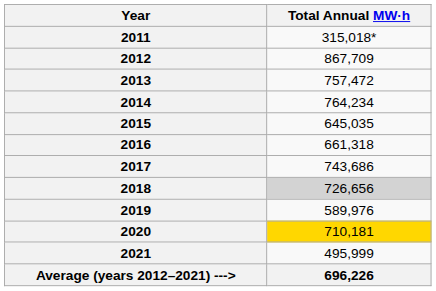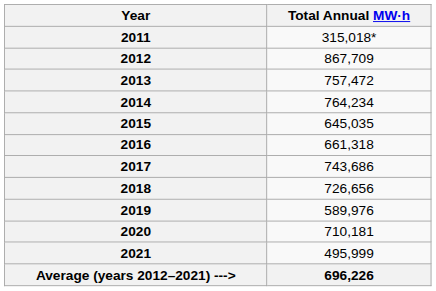(349, 189) lightgrey background -> (349, 189) no background
(349, 232) gold background -> (349, 232) no background
